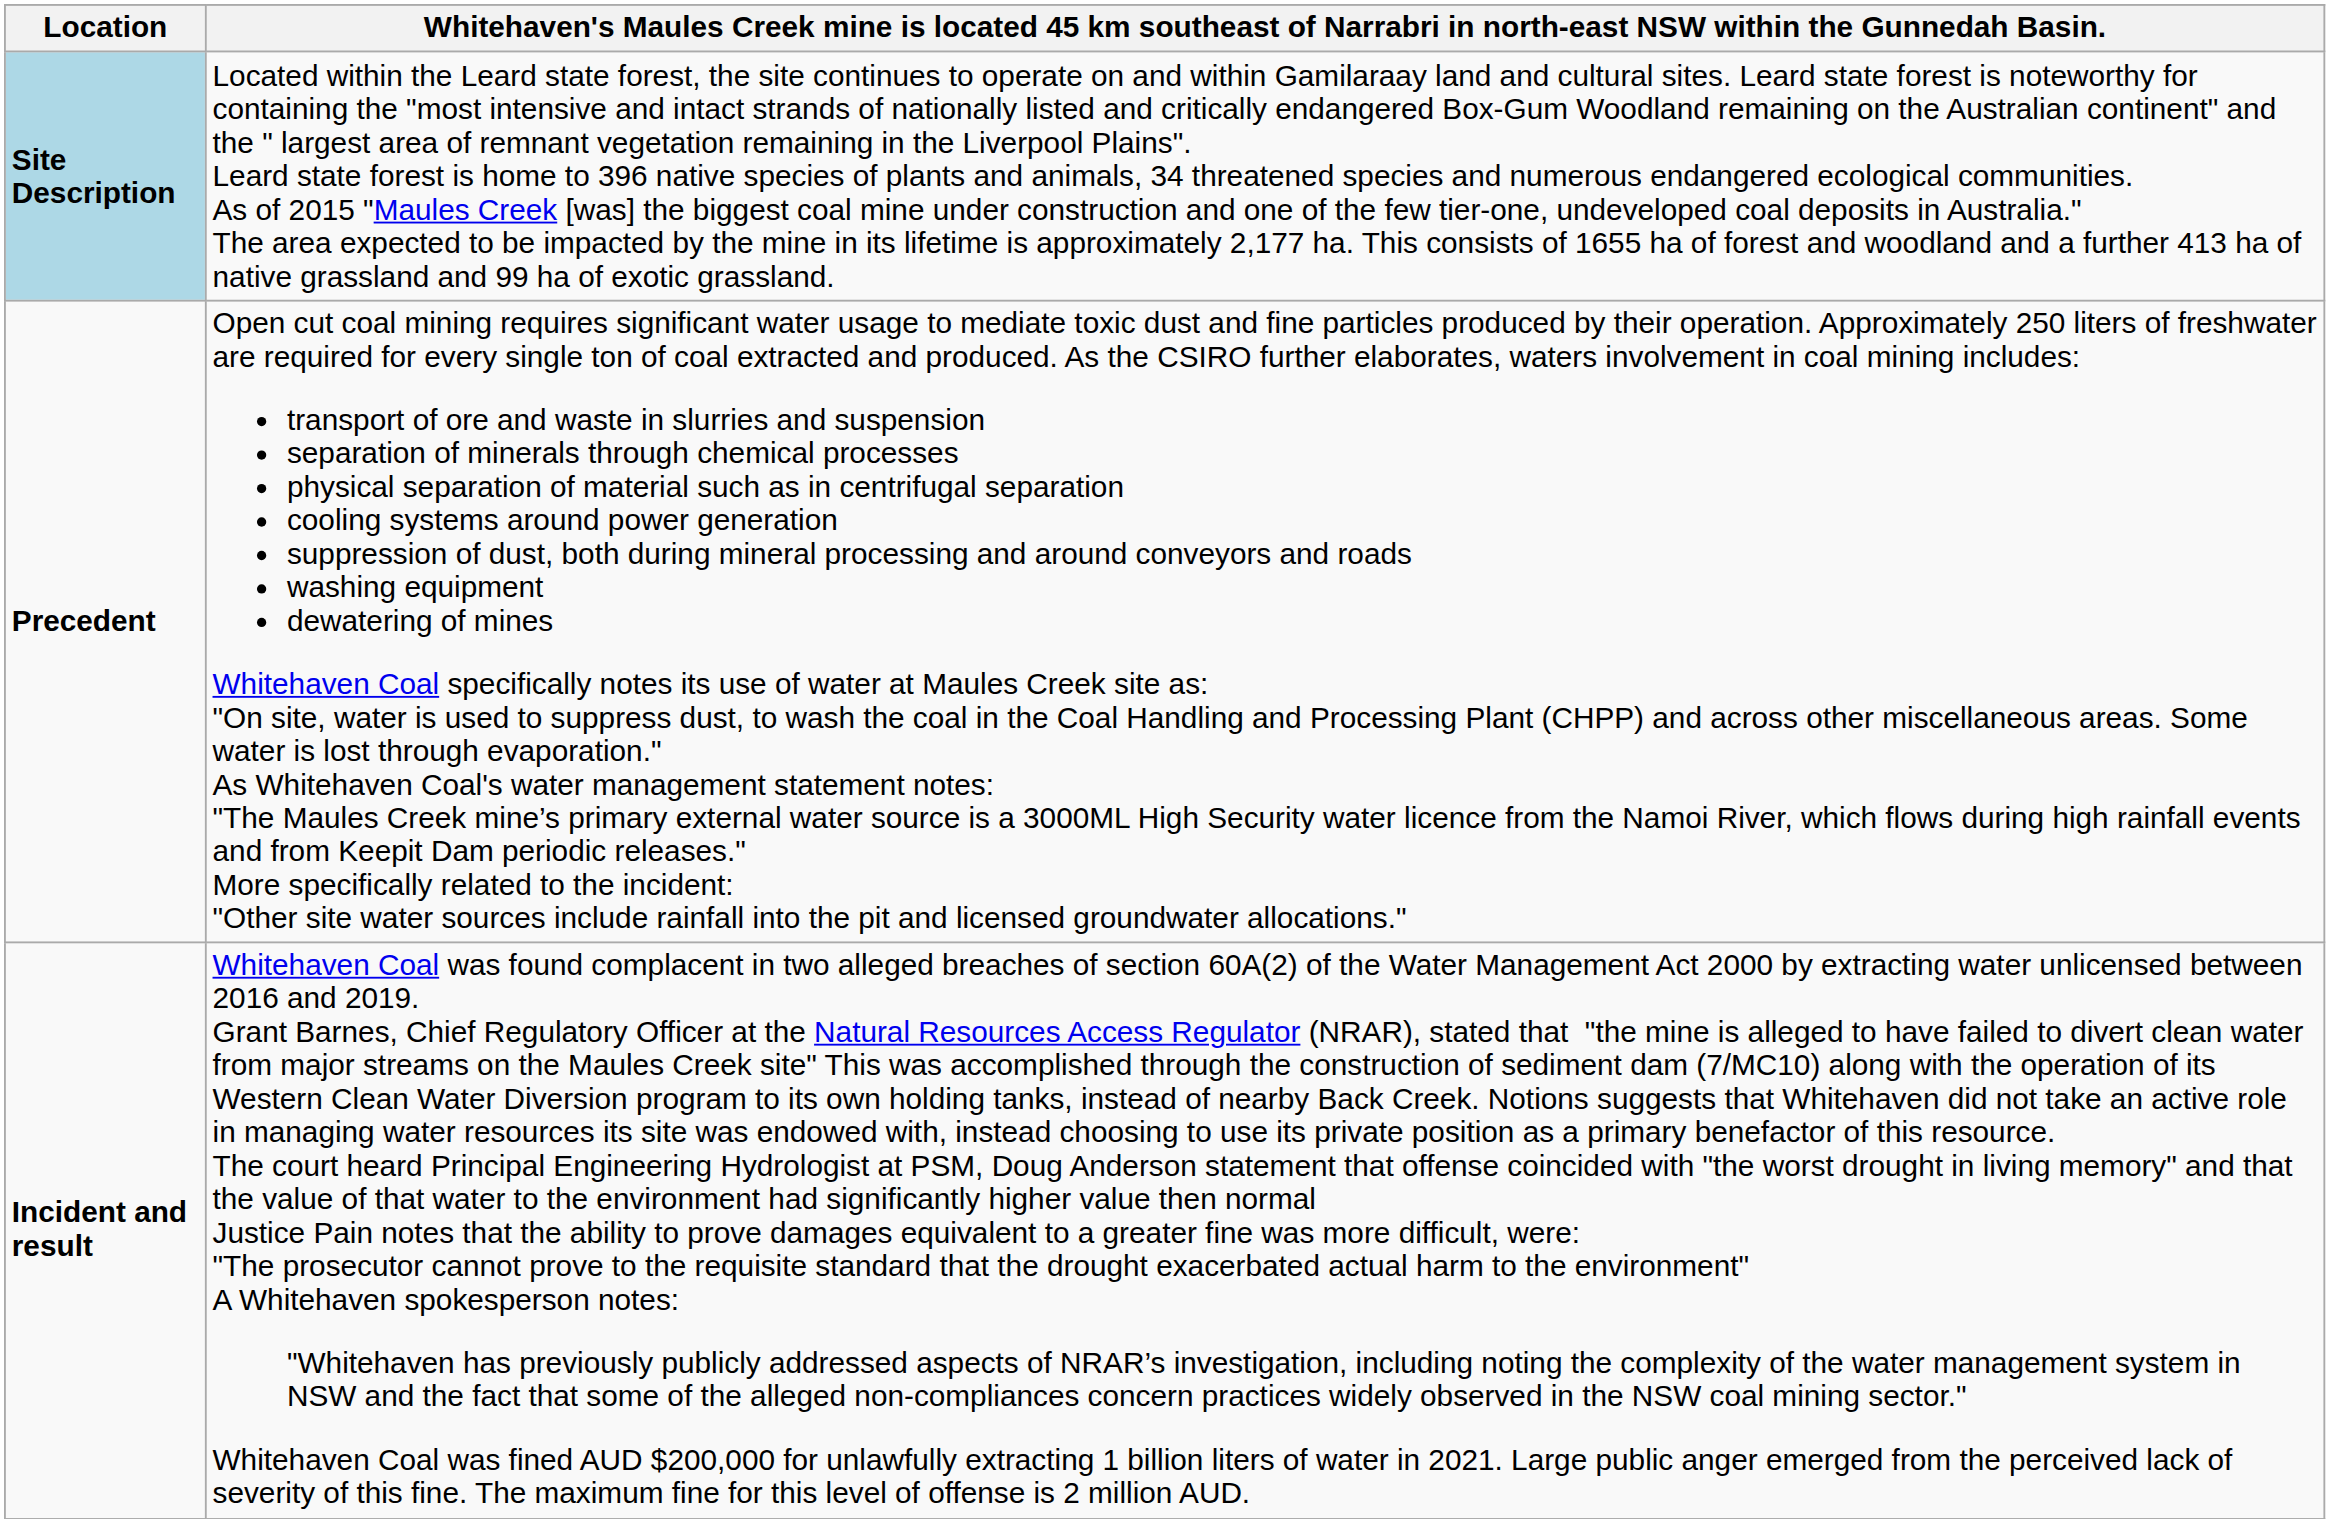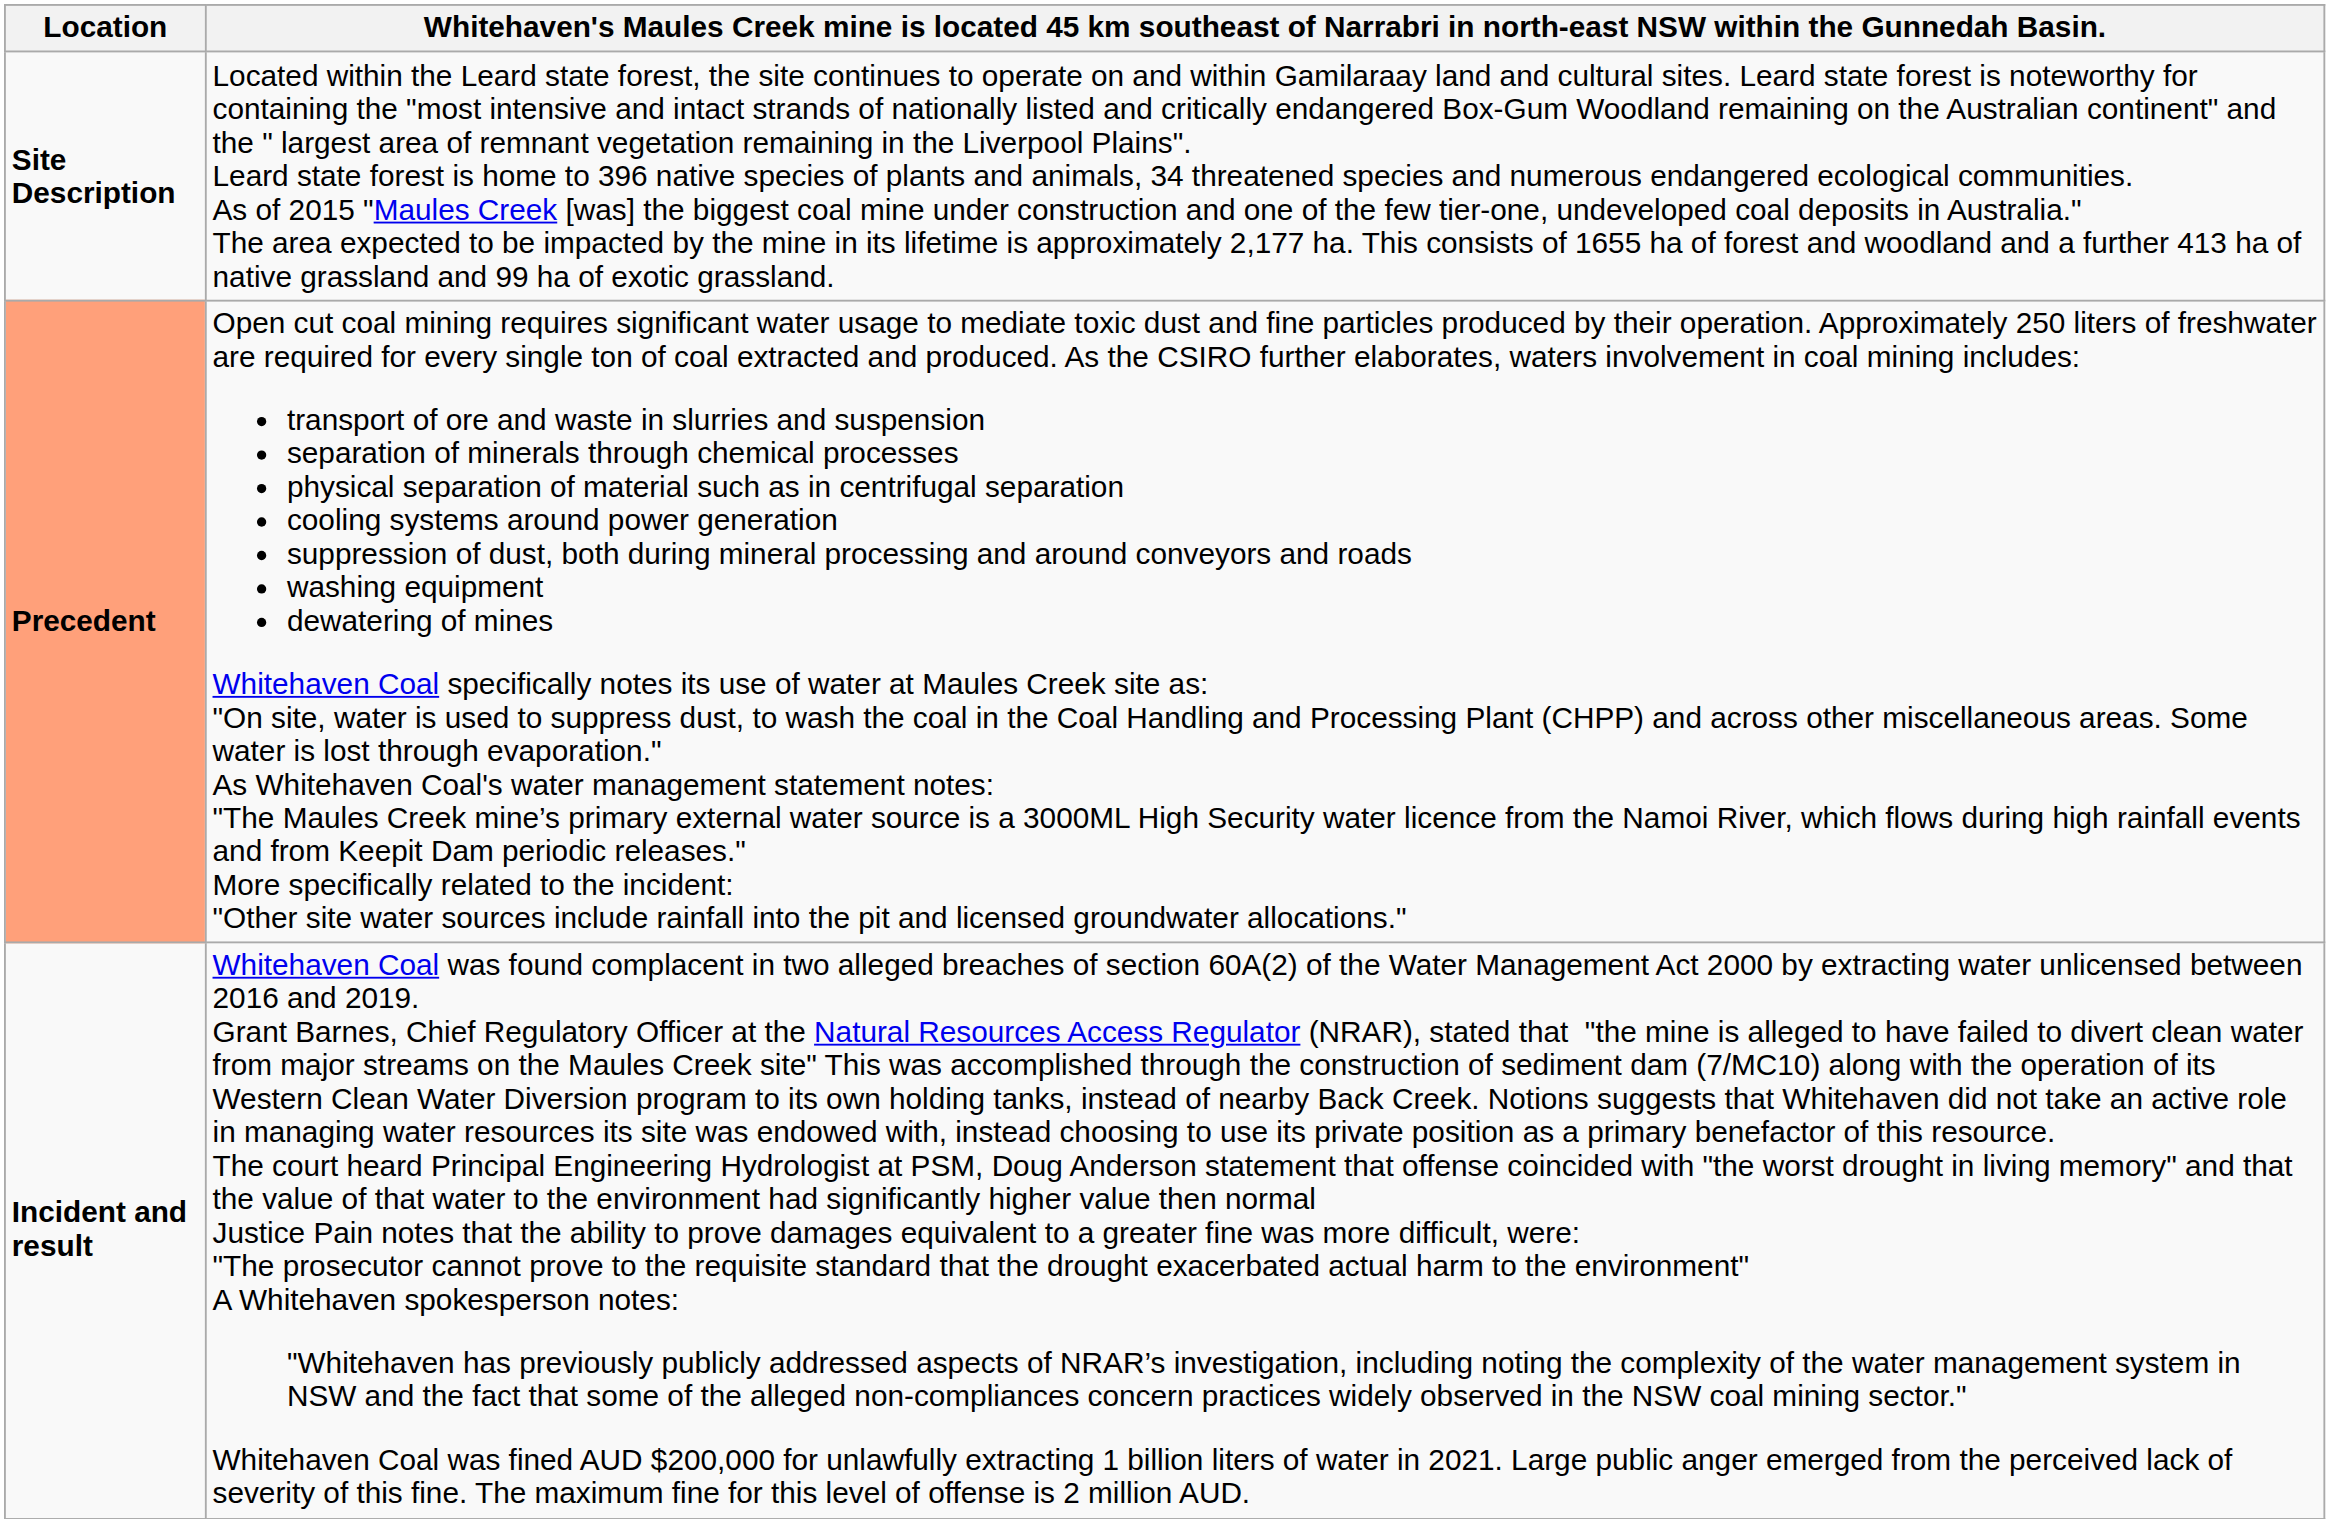(94, 175) lightblue background -> (94, 175) no background
(84, 620) no background -> (84, 620) lightsalmon background
